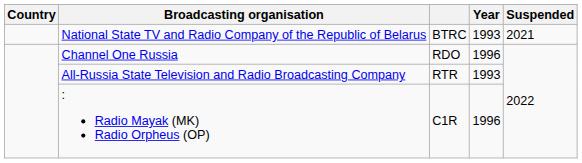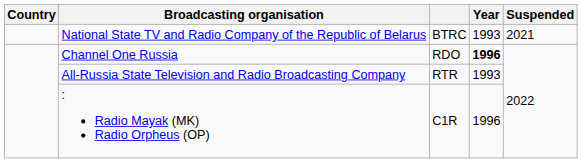(486, 55) normal -> (486, 55) bold
